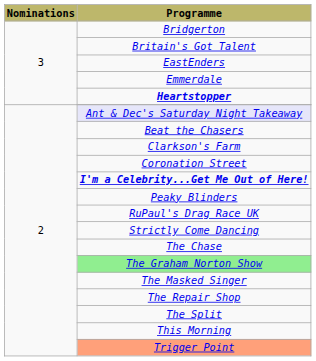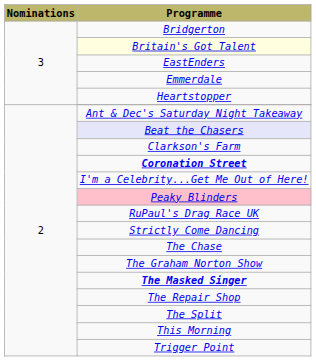(194, 46) no background -> (194, 46) lightyellow background
(194, 96) bold -> (194, 96) normal
(194, 113) lavender background -> (194, 113) no background
(194, 130) no background -> (194, 130) lavender background
(194, 163) normal -> (194, 163) bold
(194, 180) bold -> (194, 180) normal
(194, 197) no background -> (194, 197) pink background
(194, 264) lightgreen background -> (194, 264) no background
(194, 281) normal -> (194, 281) bold
(194, 348) lightsalmon background -> (194, 348) no background
